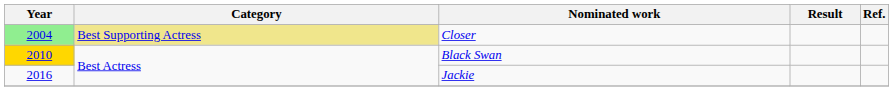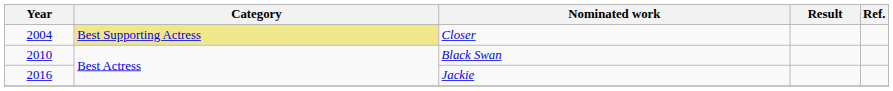(39, 34) lightgreen background -> (39, 34) no background
(39, 55) gold background -> (39, 55) no background
